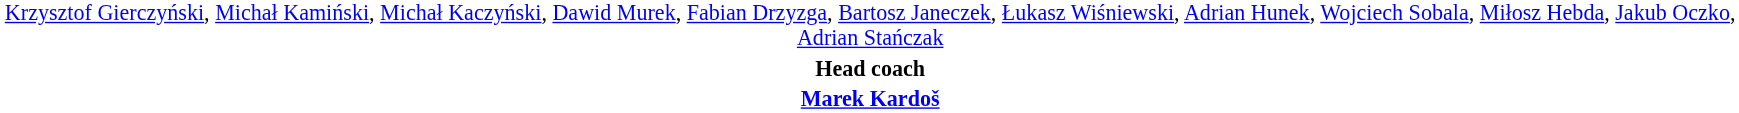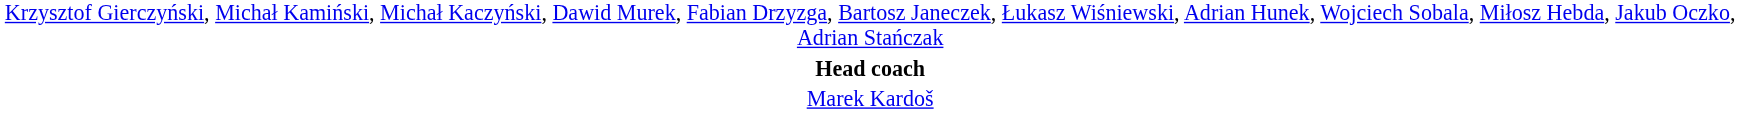(870, 98) bold -> (870, 98) normal
